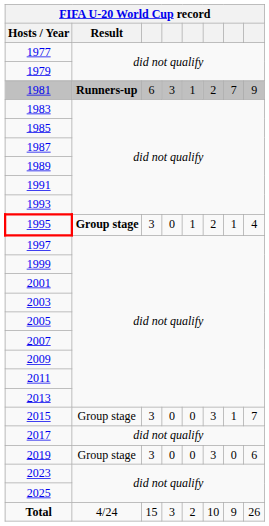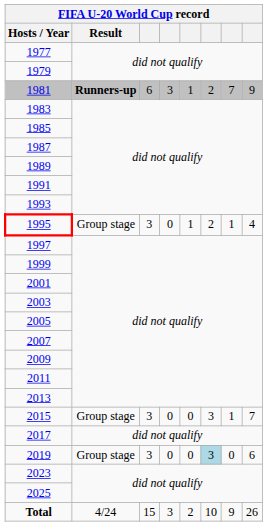(107, 224) bold -> (106, 224) normal
(213, 454) no background -> (211, 454) lightblue background
